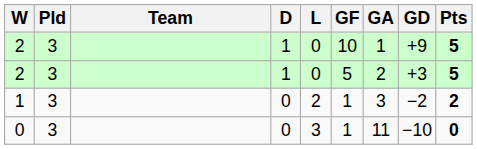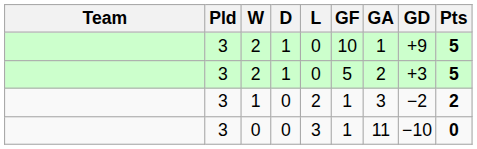columns swapped: (170, 18) <-> (20, 18)
